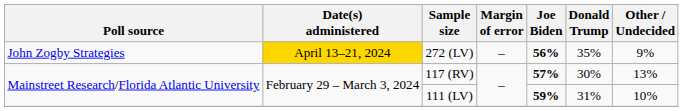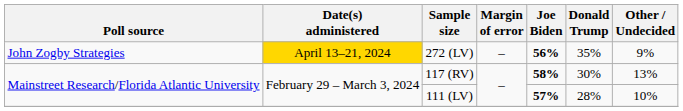(546, 74) 57% -> (546, 74) 58%
(546, 96) 59% -> (546, 96) 57%
(589, 96) 31% -> (589, 96) 28%
